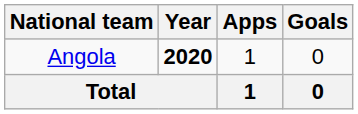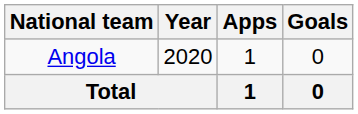(188, 56) bold -> (188, 56) normal
